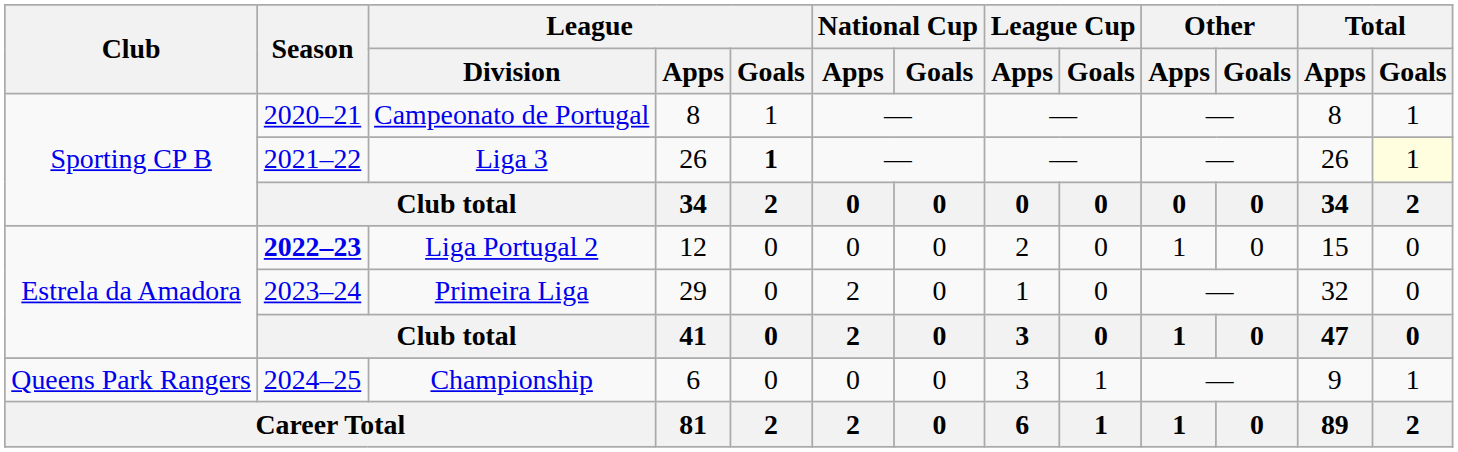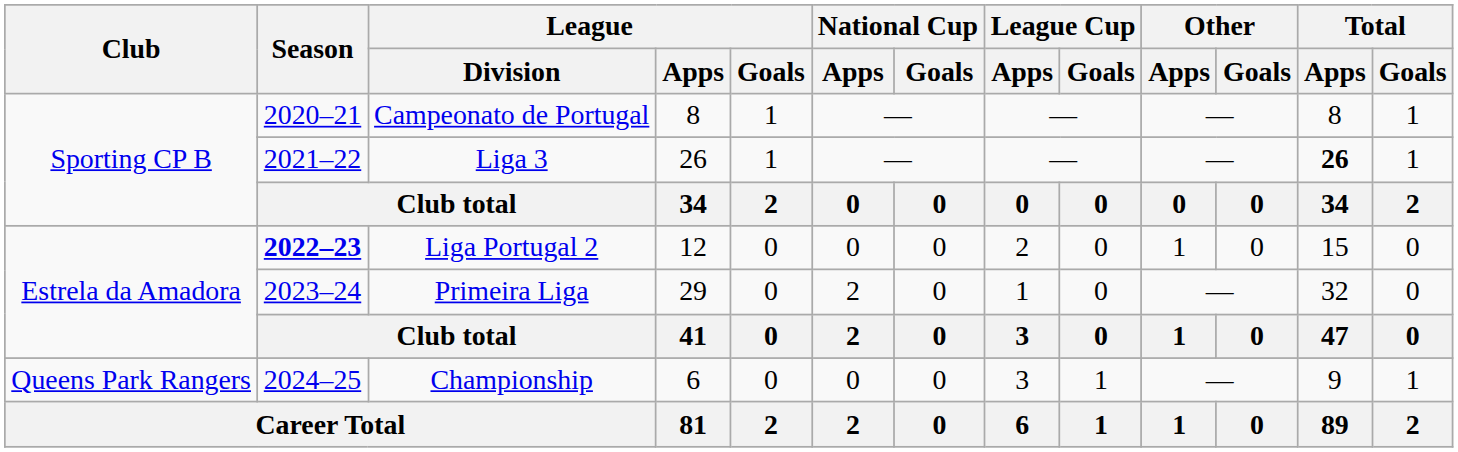(771, 159) bold -> (771, 159) normal
(1335, 159) normal -> (1335, 159) bold
(1413, 159) lightyellow background -> (1413, 159) no background
